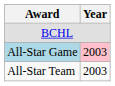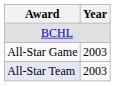(42, 52) lightblue background -> (42, 52) no background
(95, 52) pink background -> (95, 52) no background
(41, 71) no background -> (41, 71) lavender background
